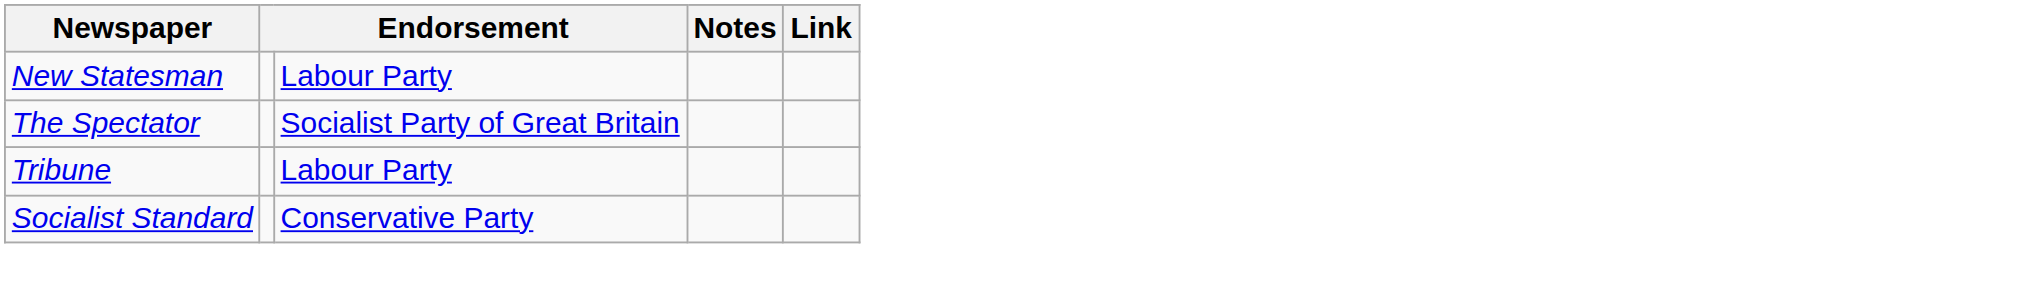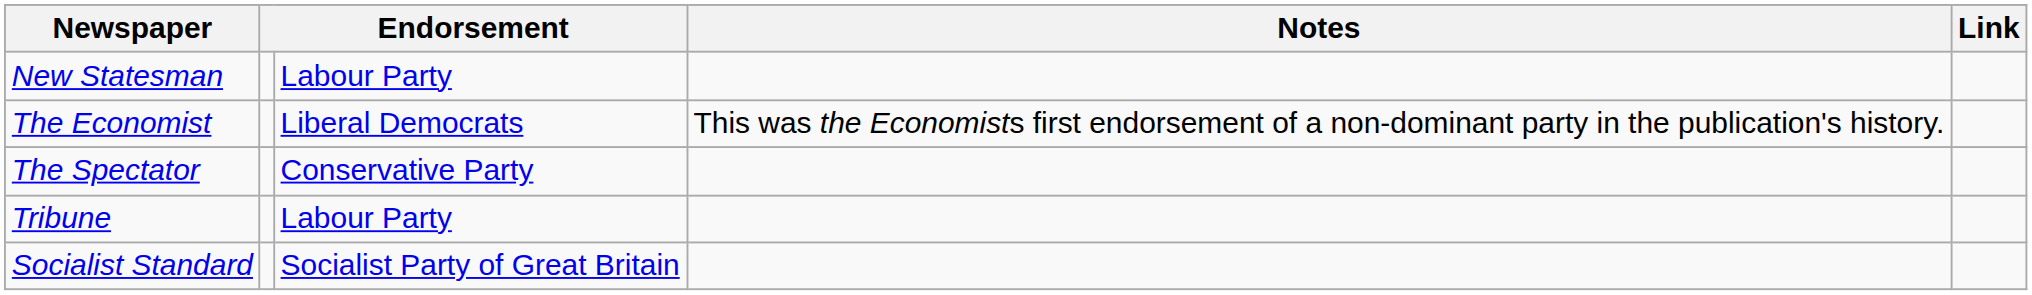+ row: (112, 123)
(480, 123) Socialist Party of Great Britain -> (407, 170) Conservative Party
(407, 218) Conservative Party -> (480, 265) Socialist Party of Great Britain
